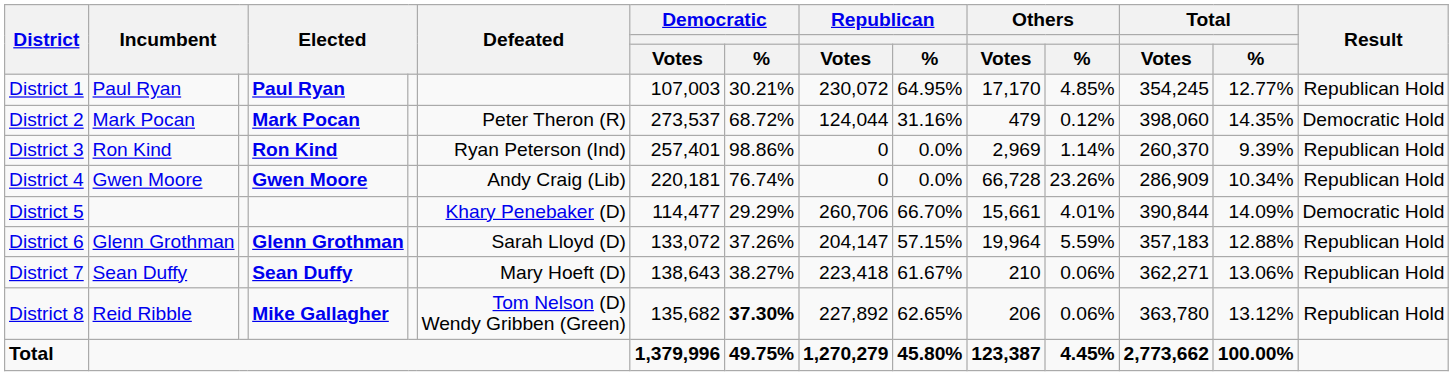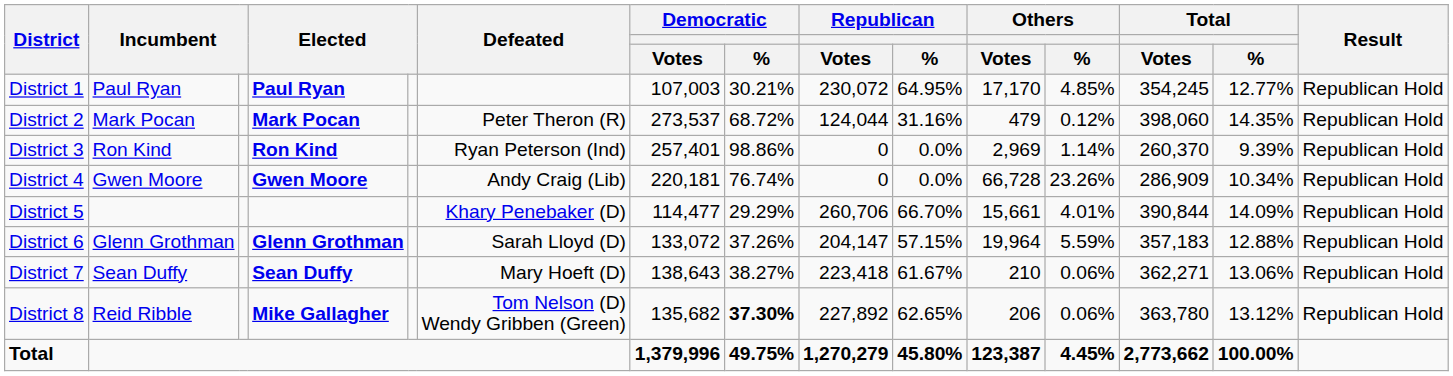(1373, 119) Democratic Hold -> (1373, 119) Republican Hold
(1373, 211) Democratic Hold -> (1373, 211) Republican Hold
